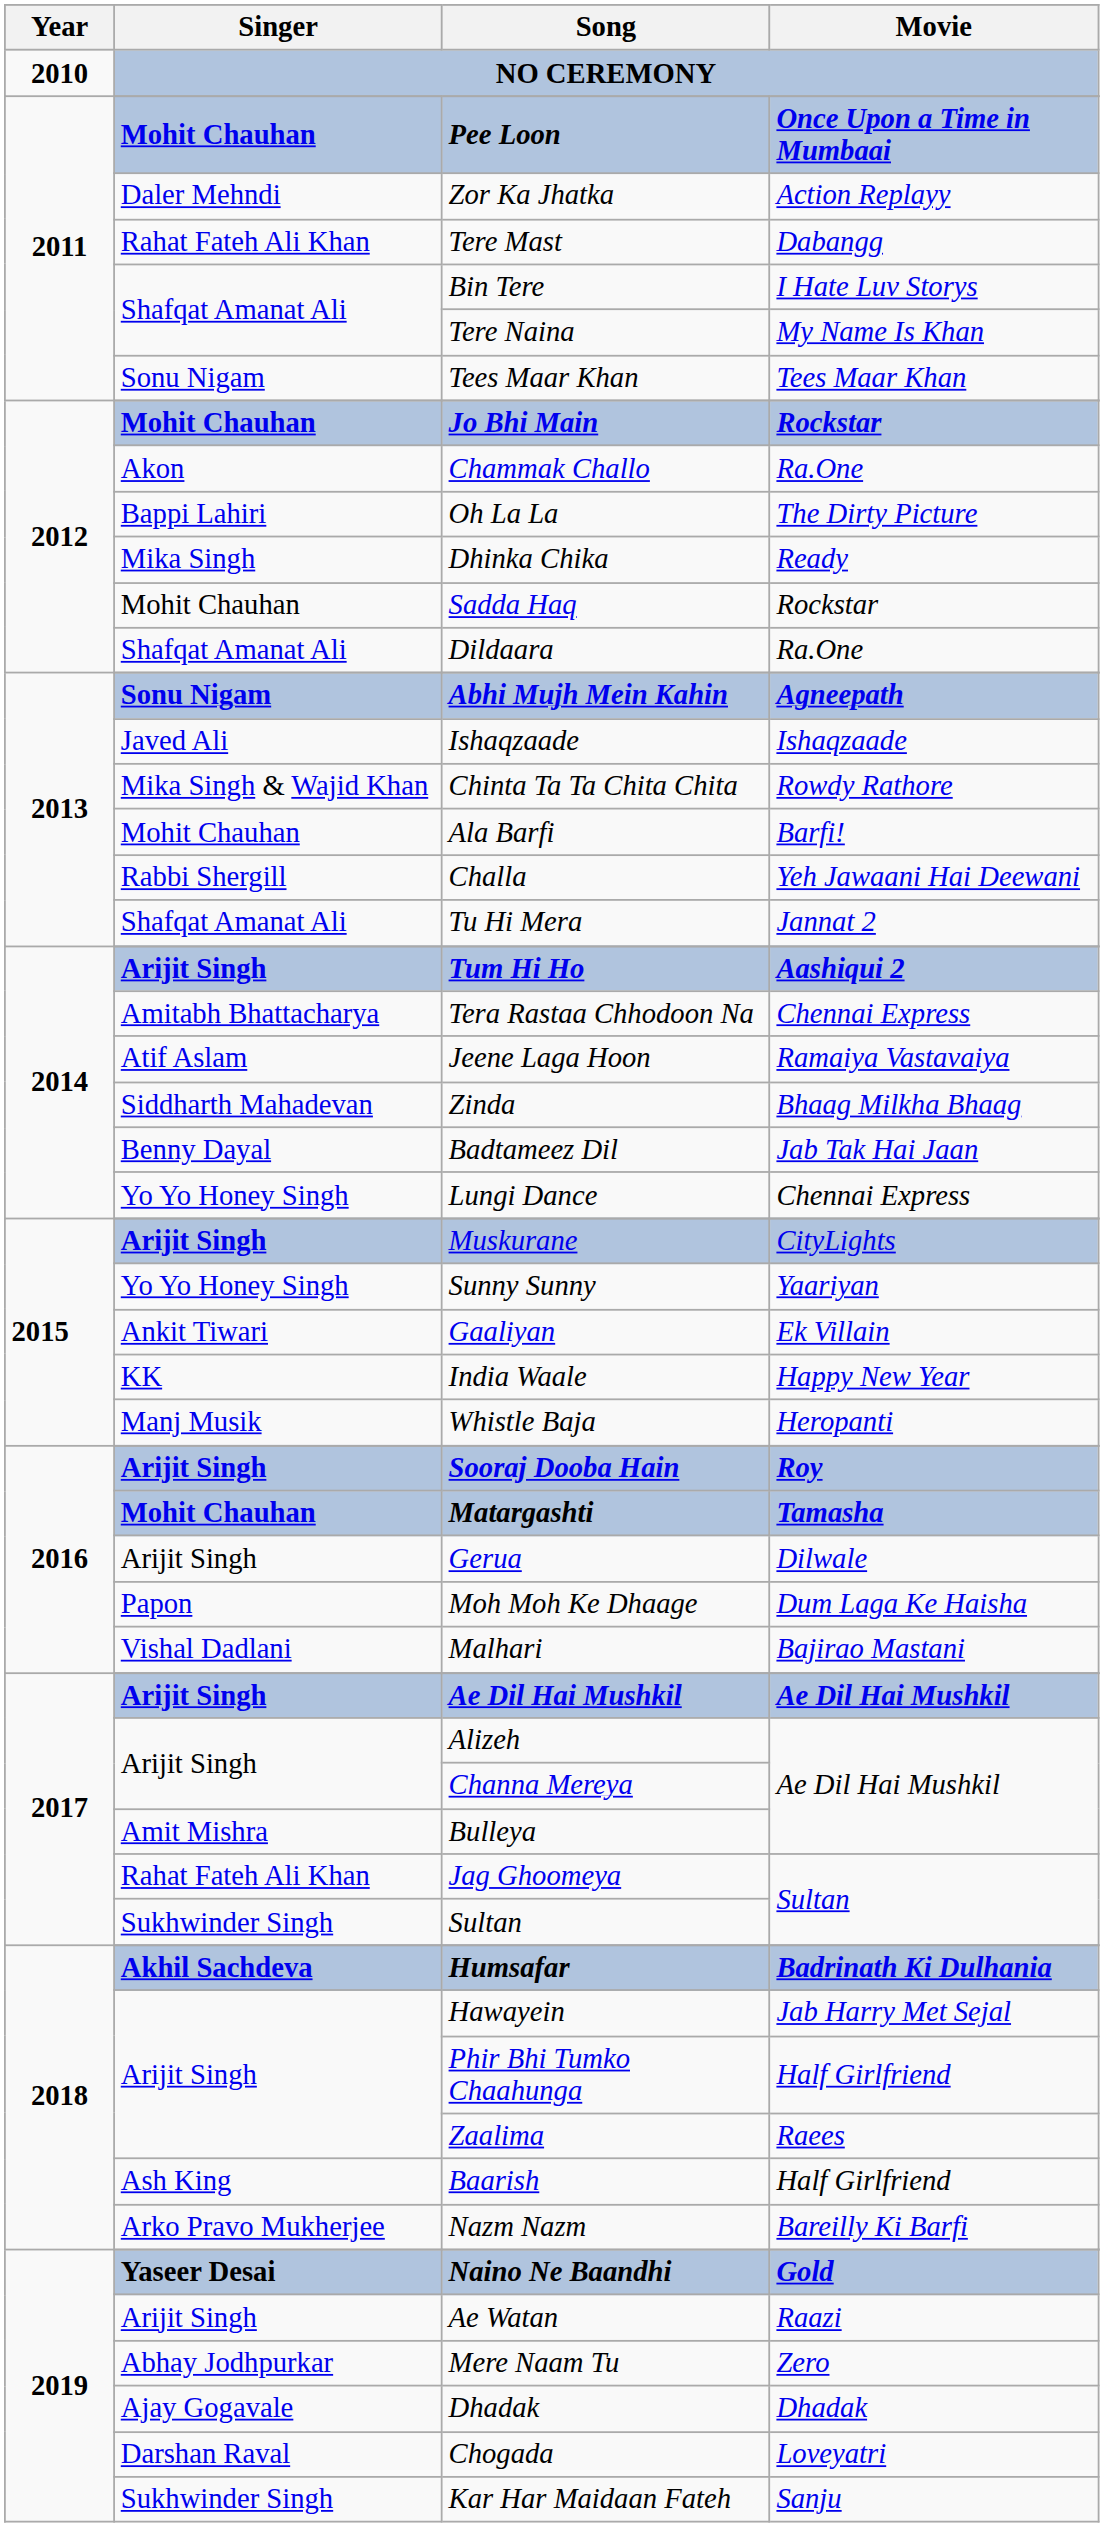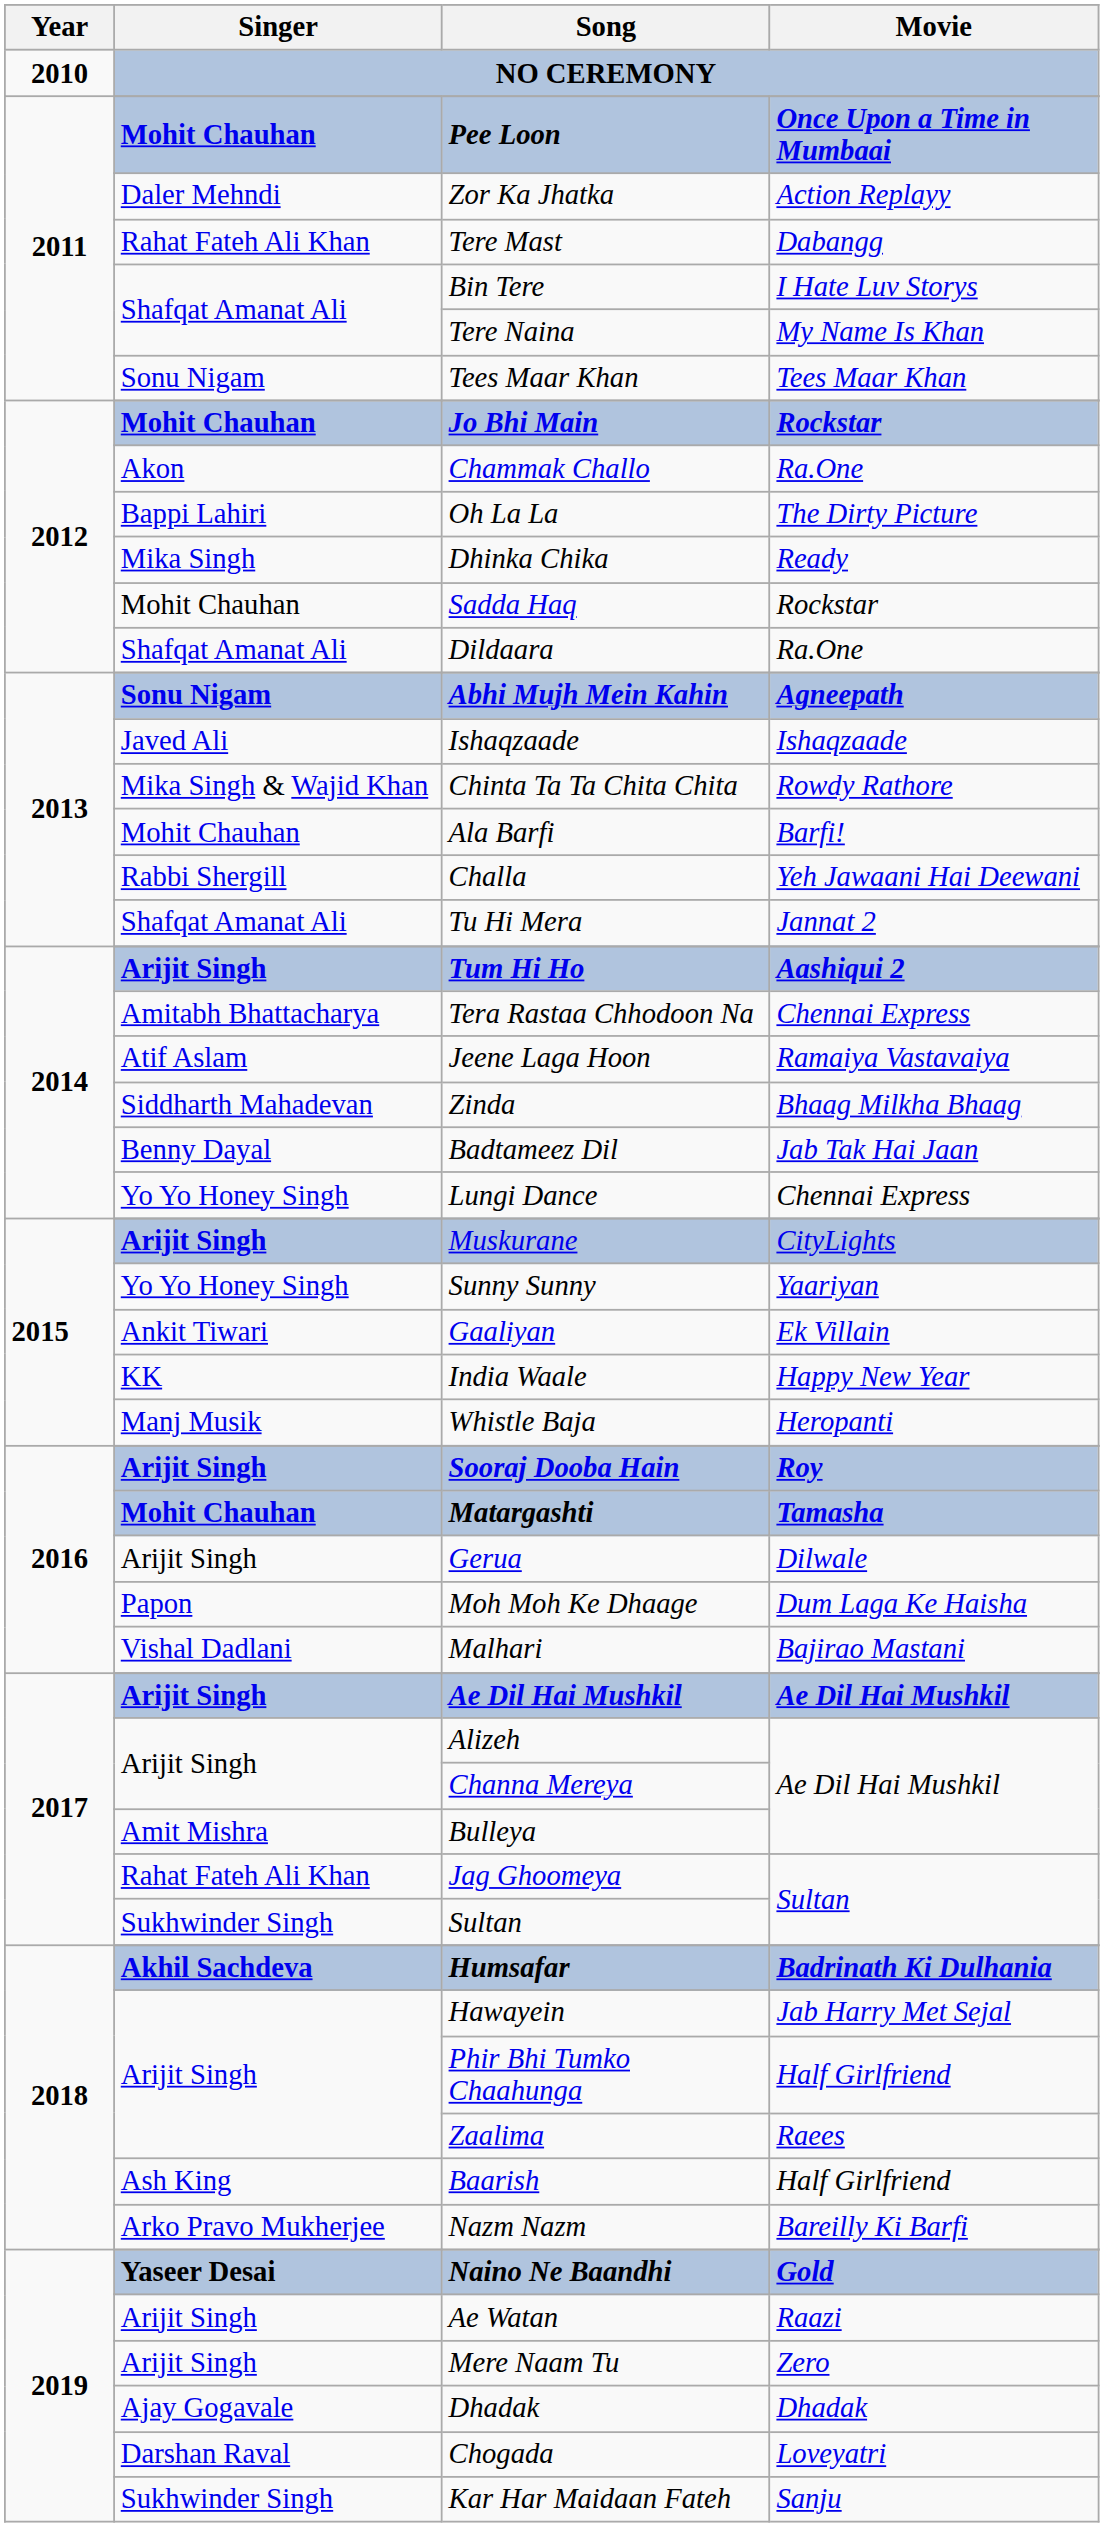(227, 2362) Abhay Jodhpurkar -> (189, 2362) Arijit Singh
